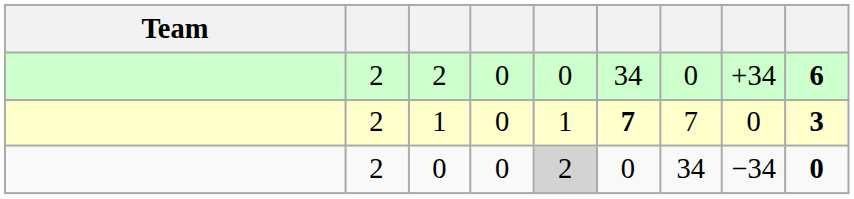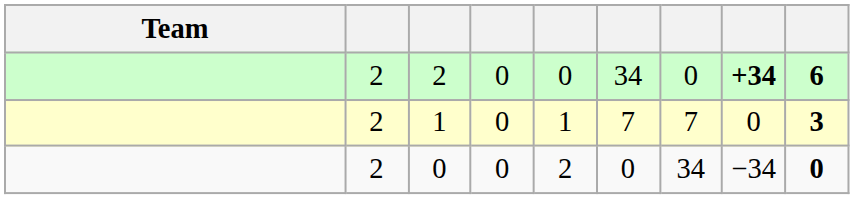(754, 75) normal -> (754, 75) bold
(628, 122) bold -> (628, 122) normal
(565, 169) lightgrey background -> (565, 169) no background
